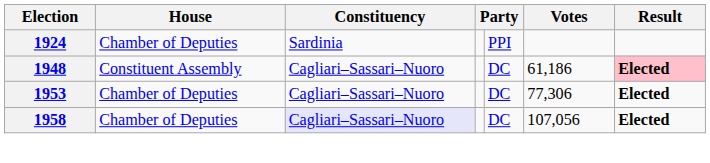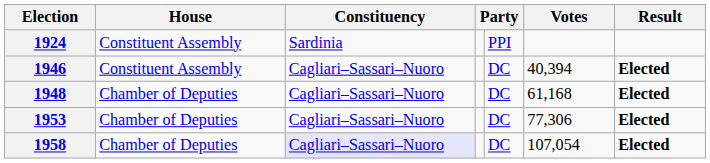(168, 42) Chamber of Deputies -> (170, 42) Constituent Assembly
+ row: (50, 68)
(170, 68) Constituent Assembly -> (168, 94) Chamber of Deputies
(550, 68) 61,186 -> (550, 94) 61,168
(644, 68) pink background -> (644, 94) no background
(554, 119) 107,056 -> (554, 145) 107,054
